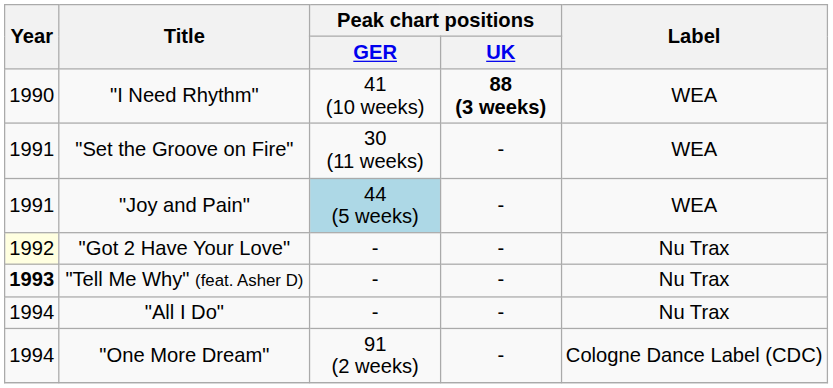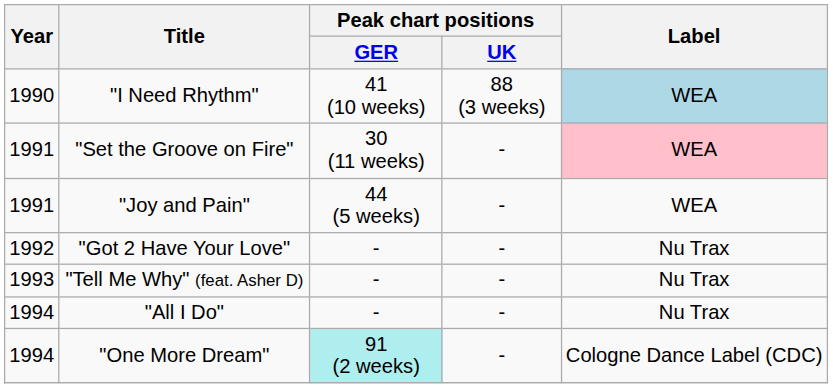(501, 95) bold -> (502, 95) normal
(694, 95) no background -> (694, 95) lightblue background
(694, 150) no background -> (694, 150) pink background
(375, 205) lightblue background -> (376, 205) no background
(32, 248) lightyellow background -> (32, 248) no background
(32, 280) bold -> (32, 280) normal
(375, 355) no background -> (376, 355) paleturquoise background
